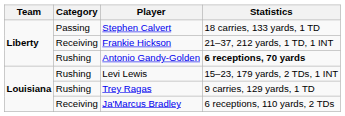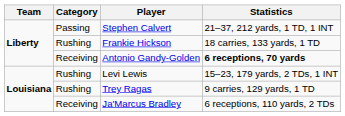(262, 27) 18 carries, 133 yards, 1 TD -> (269, 27) 21–37, 212 yards, 1 TD, 1 INT
(77, 43) Receiving -> (73, 43) Rushing
(269, 43) 21–37, 212 yards, 1 TD, 1 INT -> (262, 43) 18 carries, 133 yards, 1 TD
(73, 58) Rushing -> (77, 58) Receiving
